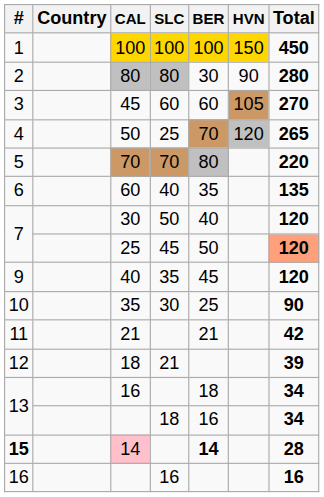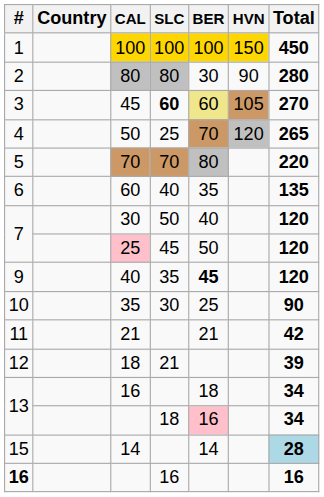(169, 104) normal -> (169, 104) bold
(209, 104) no background -> (209, 104) khaki background
(130, 248) no background -> (130, 248) pink background
(294, 248) lightsalmon background -> (294, 248) no background
(209, 276) normal -> (209, 276) bold
(209, 420) no background -> (209, 420) pink background
(19, 448) bold -> (19, 448) normal
(130, 448) pink background -> (130, 448) no background
(209, 448) bold -> (209, 448) normal
(294, 448) no background -> (294, 448) lightblue background
(19, 477) normal -> (19, 477) bold
